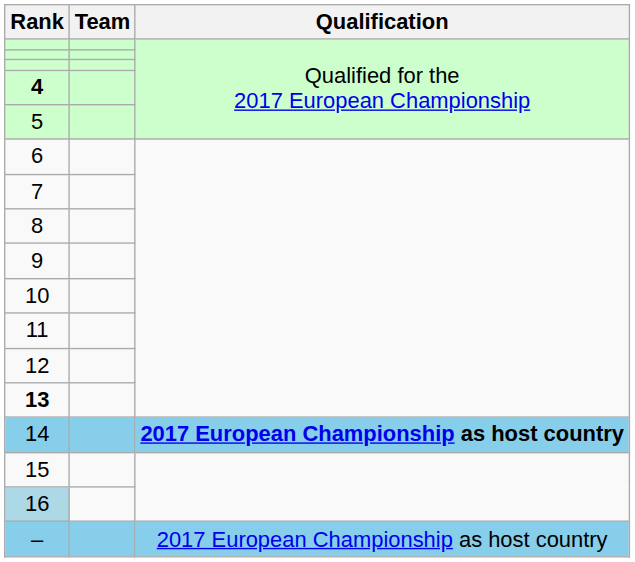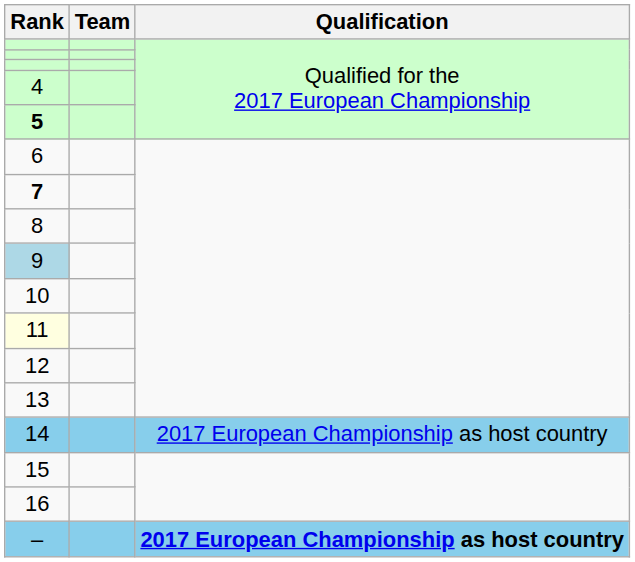(37, 86) bold -> (37, 86) normal
(37, 121) normal -> (37, 121) bold
(37, 191) normal -> (37, 191) bold
(37, 260) no background -> (37, 260) lightblue background
(37, 330) no background -> (37, 330) lightyellow background
(37, 399) bold -> (37, 399) normal
(382, 434) bold -> (382, 434) normal
(37, 504) lightblue background -> (37, 504) no background
(382, 538) normal -> (382, 538) bold
